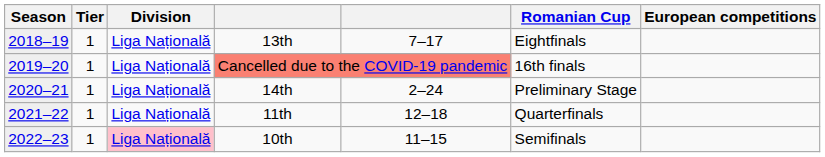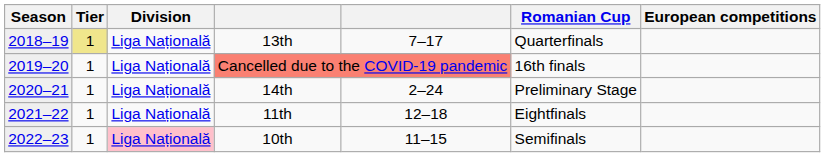(90, 41) no background -> (90, 41) khaki background
(550, 41) Eightfinals -> (559, 41) Quarterfinals
(559, 114) Quarterfinals -> (550, 114) Eightfinals
